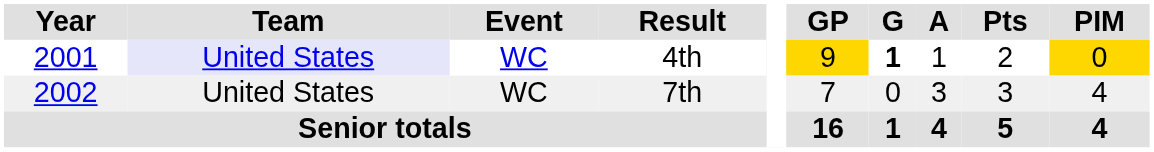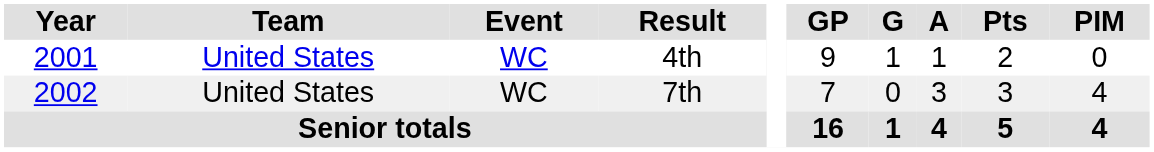(288, 57) lavender background -> (288, 57) no background
(828, 57) gold background -> (828, 57) no background
(893, 57) bold -> (893, 57) normal
(1100, 57) gold background -> (1100, 57) no background
